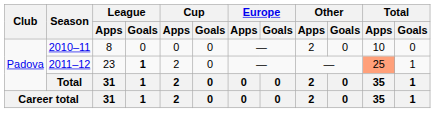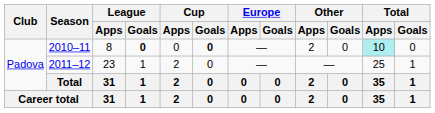(143, 47) normal -> (143, 47) bold
(210, 47) normal -> (210, 47) bold
(379, 47) no background -> (379, 47) paleturquoise background
(143, 64) bold -> (143, 64) normal
(379, 64) lightsalmon background -> (379, 64) no background
